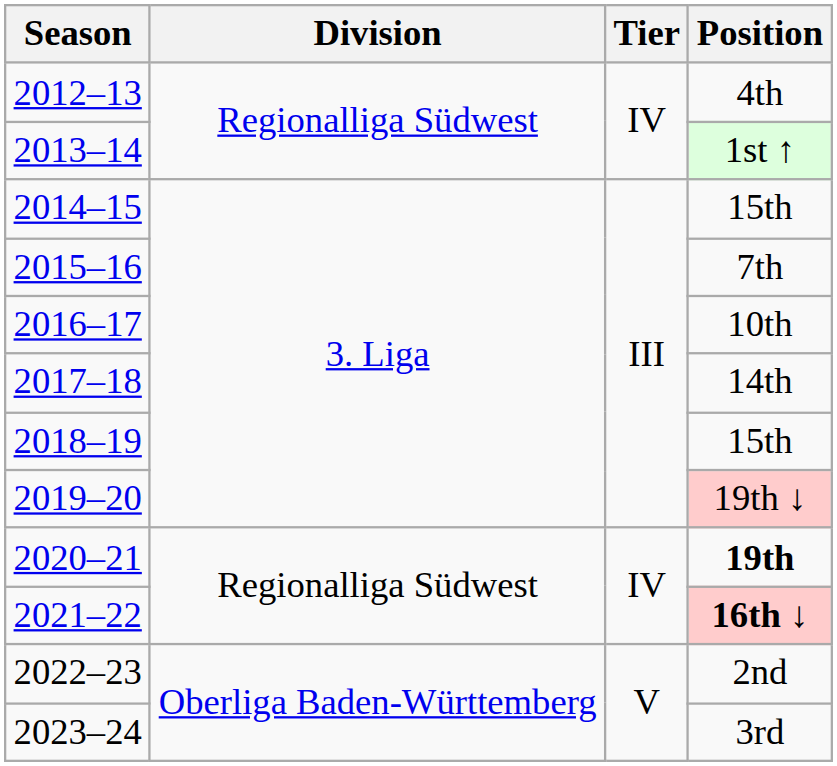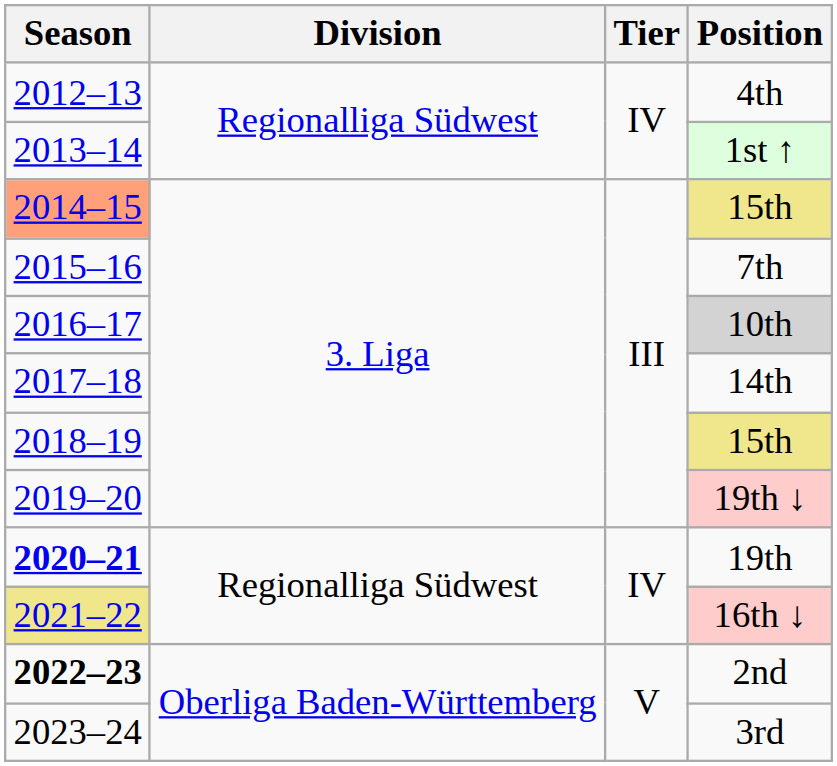(78, 207) no background -> (78, 207) lightsalmon background
(760, 207) no background -> (760, 207) khaki background
(760, 324) no background -> (760, 324) lightgrey background
(760, 440) no background -> (760, 440) khaki background
(78, 556) normal -> (78, 556) bold
(760, 556) bold -> (760, 556) normal
(78, 614) no background -> (78, 614) khaki background
(760, 614) bold -> (760, 614) normal
(78, 672) normal -> (78, 672) bold
